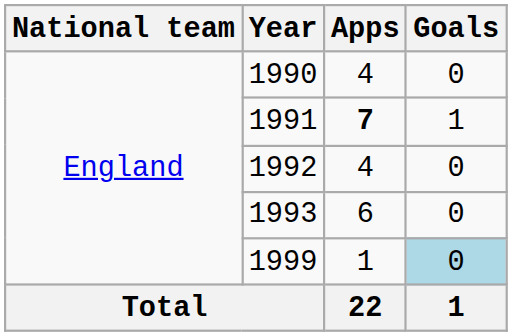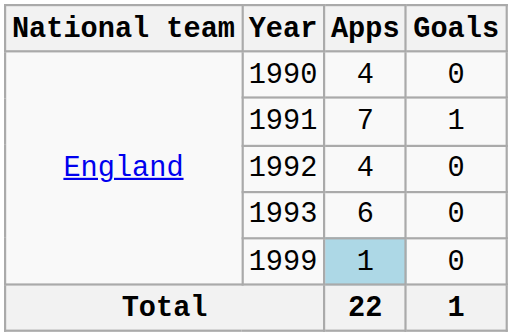(365, 122) bold -> (365, 122) normal
(365, 261) no background -> (365, 261) lightblue background
(456, 261) lightblue background -> (456, 261) no background
